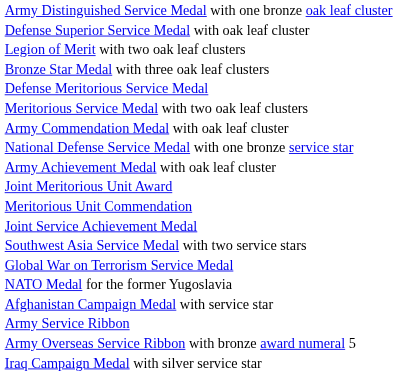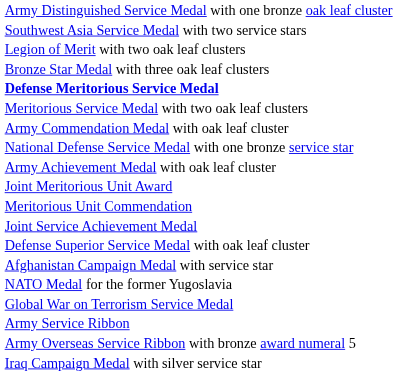(157, 30) Defense Superior Service Medal with oak leaf cluster -> (156, 30) Southwest Asia Service Medal with two service stars
(106, 89) normal -> (112, 89) bold
(156, 245) Southwest Asia Service Medal with two service stars -> (157, 245) Defense Superior Service Medal with oak leaf cluster
(119, 265) Global War on Terrorism Service Medal -> (139, 265) Afghanistan Campaign Medal with service star
(139, 304) Afghanistan Campaign Medal with service star -> (119, 304) Global War on Terrorism Service Medal
